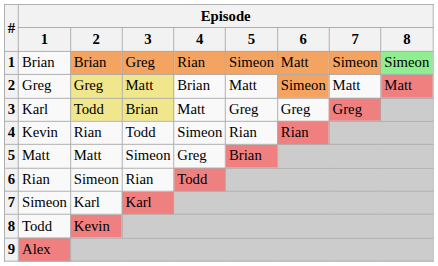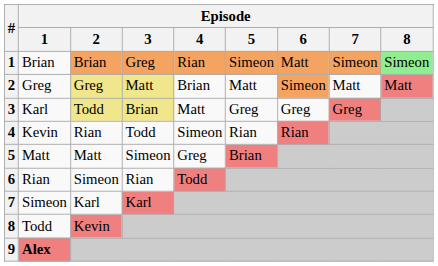(36, 249) normal -> (36, 249) bold
